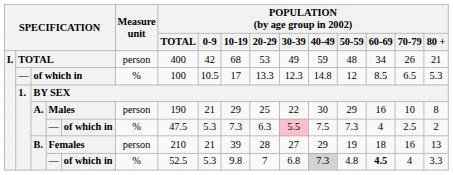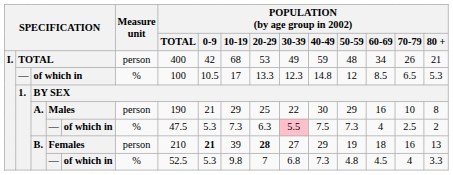(210, 144) normal -> (210, 144) bold
(265, 144) normal -> (265, 144) bold
(323, 161) lightgrey background -> (323, 161) no background
(381, 161) bold -> (381, 161) normal
